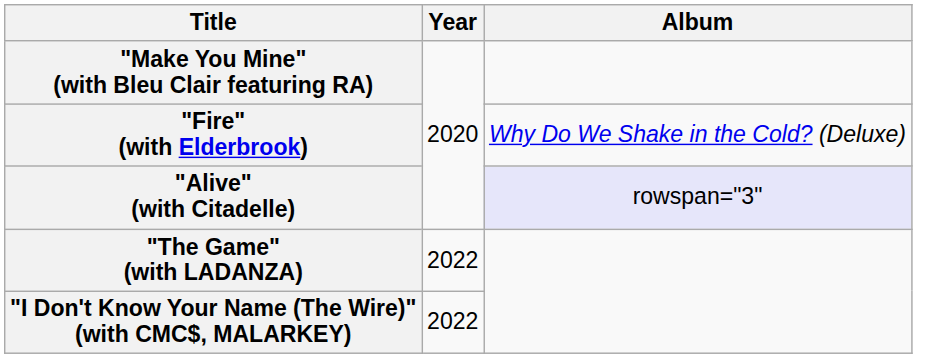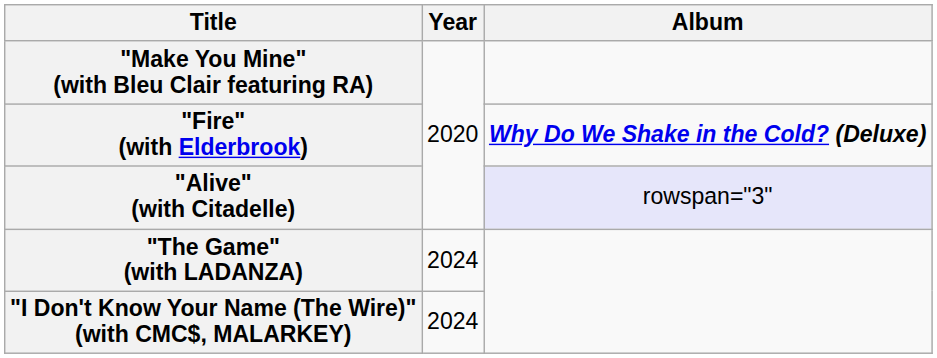(697, 134) normal -> (708, 134) bold
(453, 259) 2022 -> (453, 259) 2024
(453, 322) 2022 -> (453, 322) 2024
